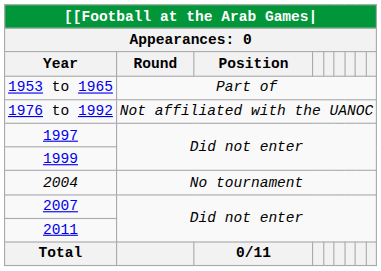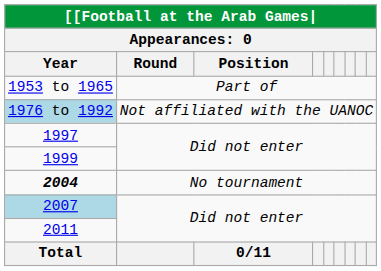(60, 111) no background -> (60, 111) lightblue background
(60, 183) normal -> (60, 183) bold
(60, 206) no background -> (60, 206) lightblue background
